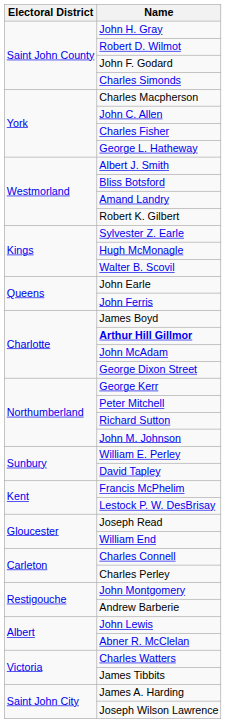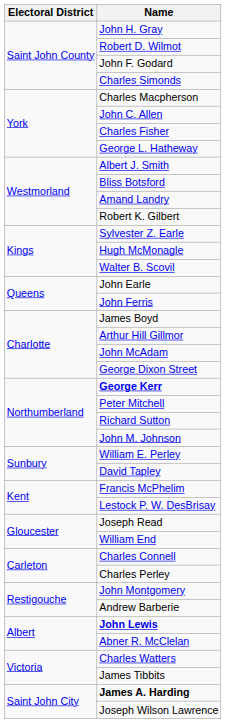(146, 336) bold -> (141, 336) normal
(129, 387) normal -> (131, 387) bold
(126, 625) normal -> (129, 625) bold
(142, 693) normal -> (144, 693) bold
